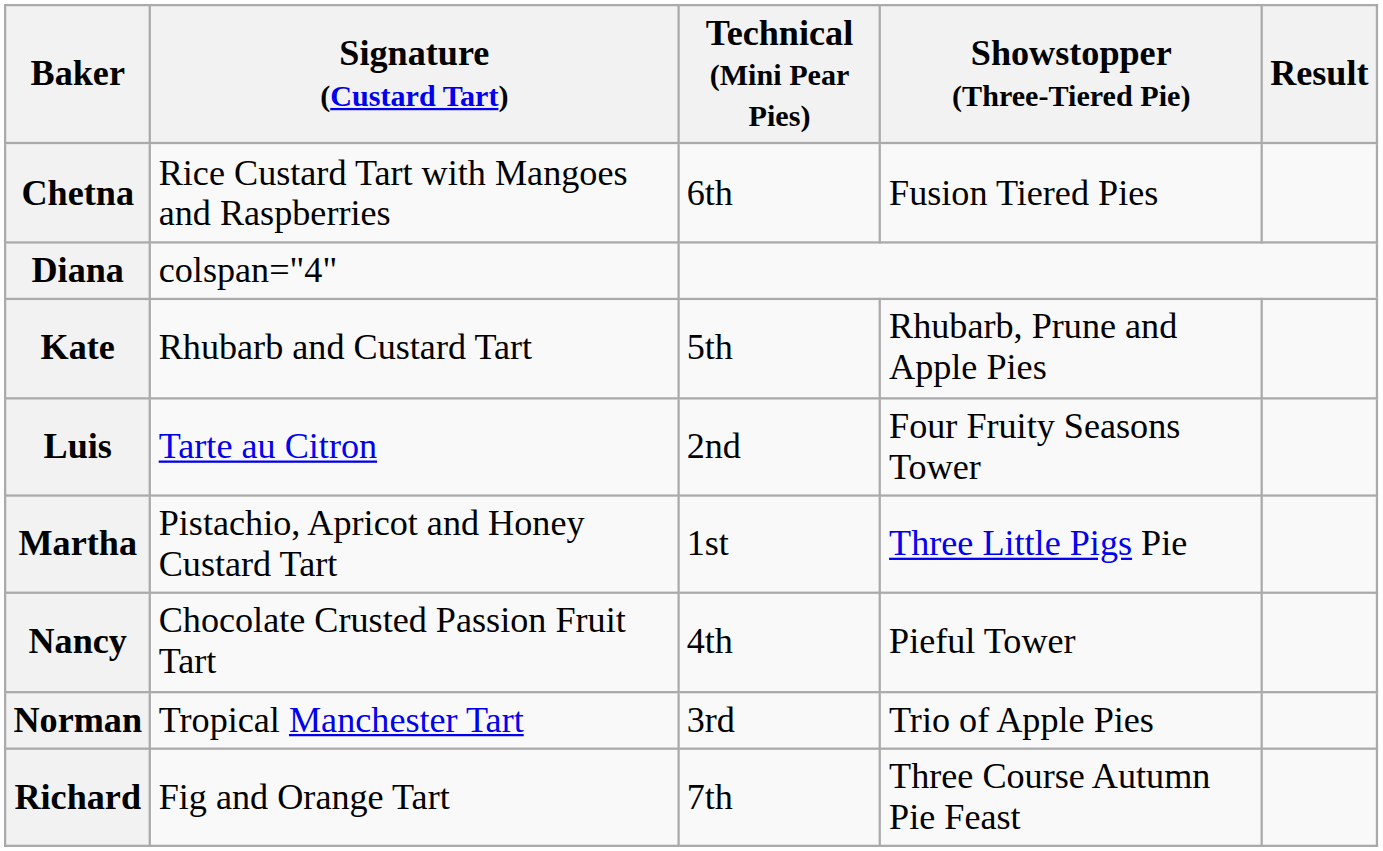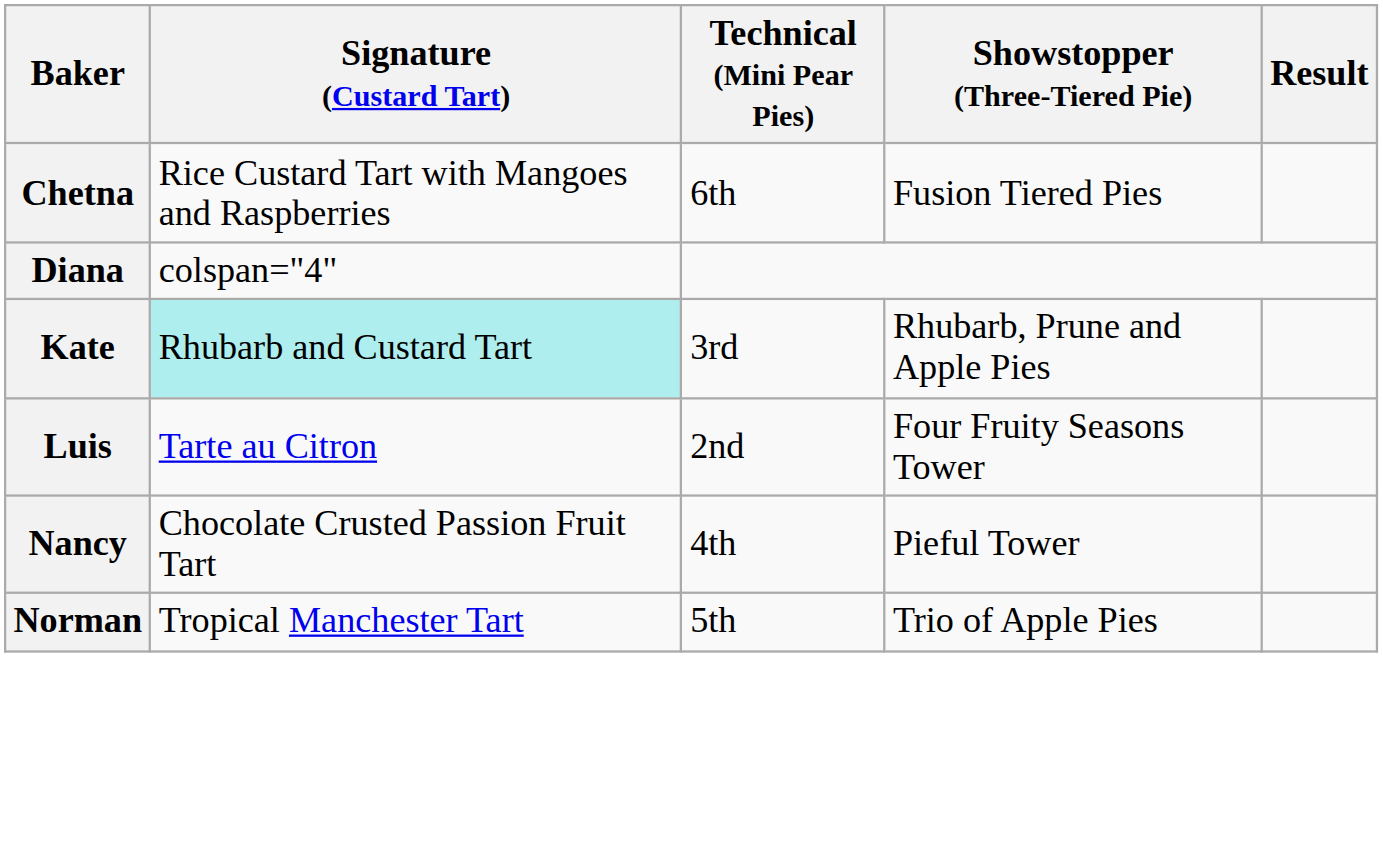(345, 347) no background -> (345, 347) paleturquoise background
(710, 347) 5th -> (714, 347) 3rd
- row: (78, 543)
(711, 719) 3rd -> (713, 621) 5th
- row: (78, 797)
